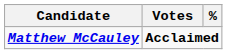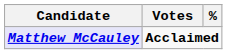(73, 38) no background -> (73, 38) lavender background
